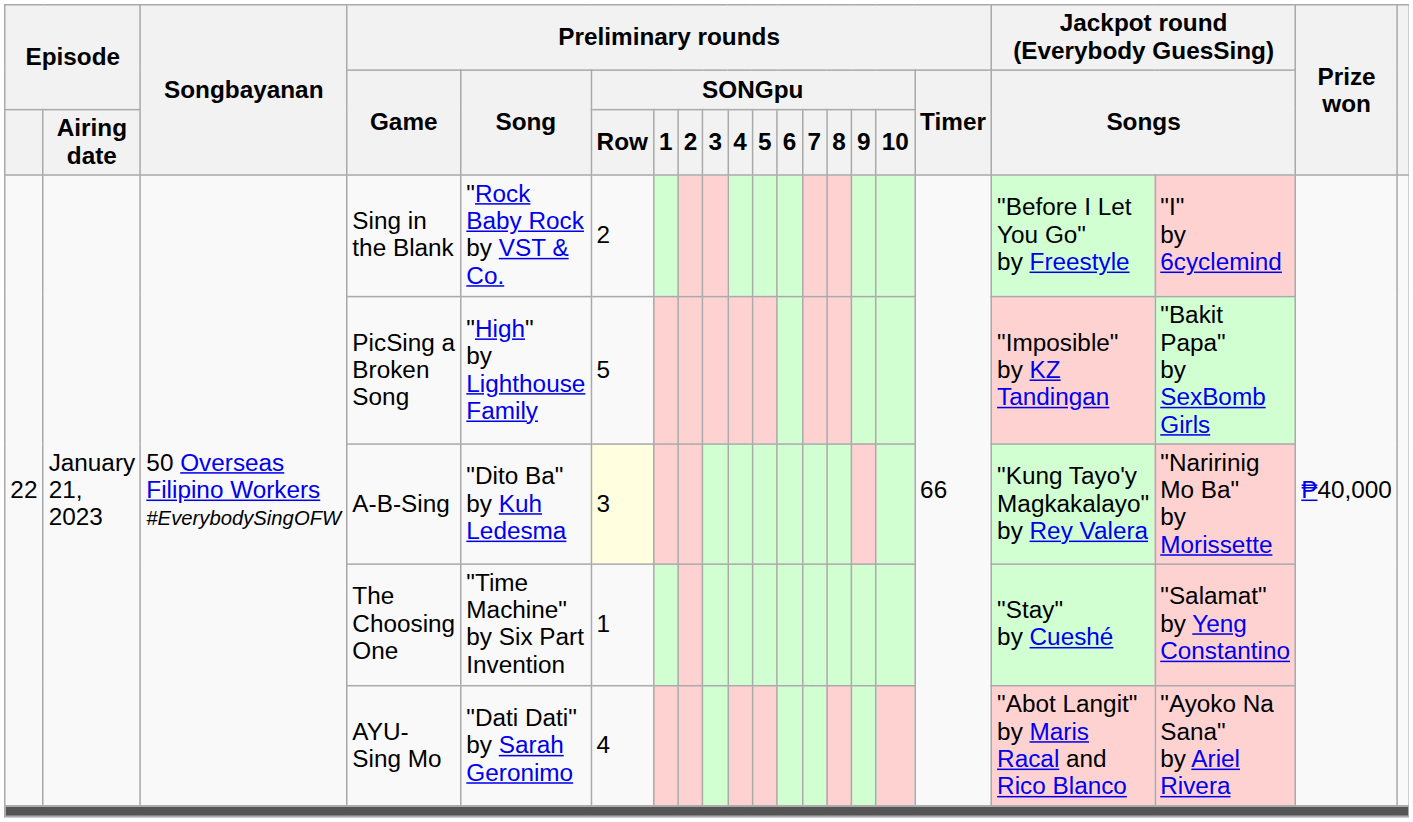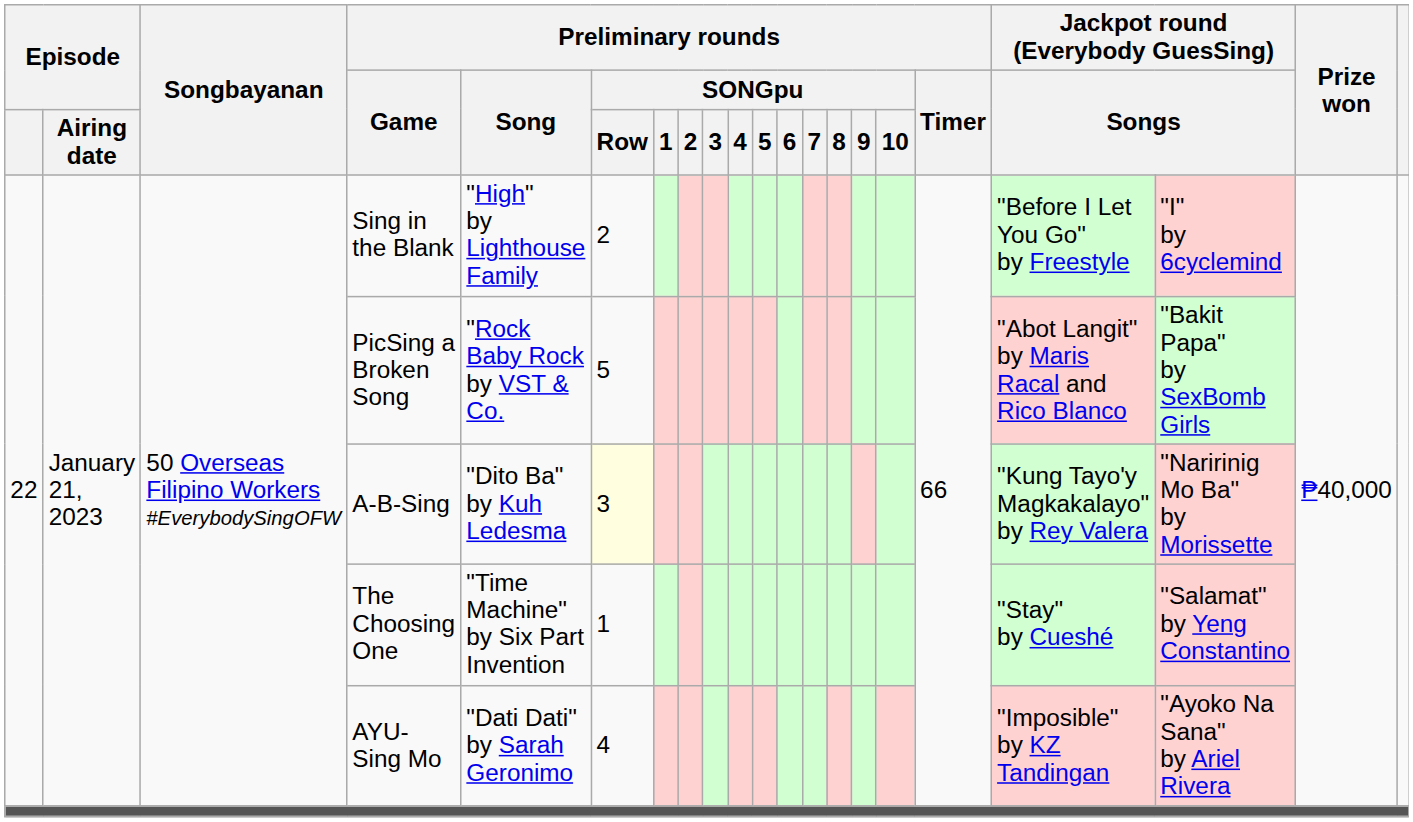(525, 235) "Rock Baby Rock by VST & Co. -> (526, 235) "High" by Lighthouse Family
(526, 369) "High" by Lighthouse Family -> (525, 369) "Rock Baby Rock by VST & Co.
(1058, 369) "Imposible" by KZ Tandingan -> (1067, 369) "Abot Langit" by Maris Racal and Rico Blanco
(1067, 745) "Abot Langit" by Maris Racal and Rico Blanco -> (1058, 745) "Imposible" by KZ Tandingan
